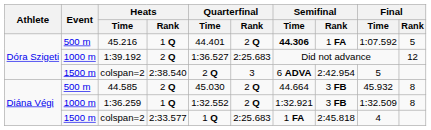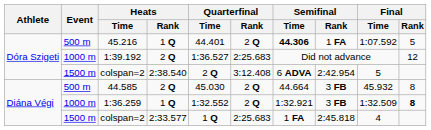(252, 72) 3 -> (252, 72) 3:12.408
(413, 103) normal -> (413, 103) bold
